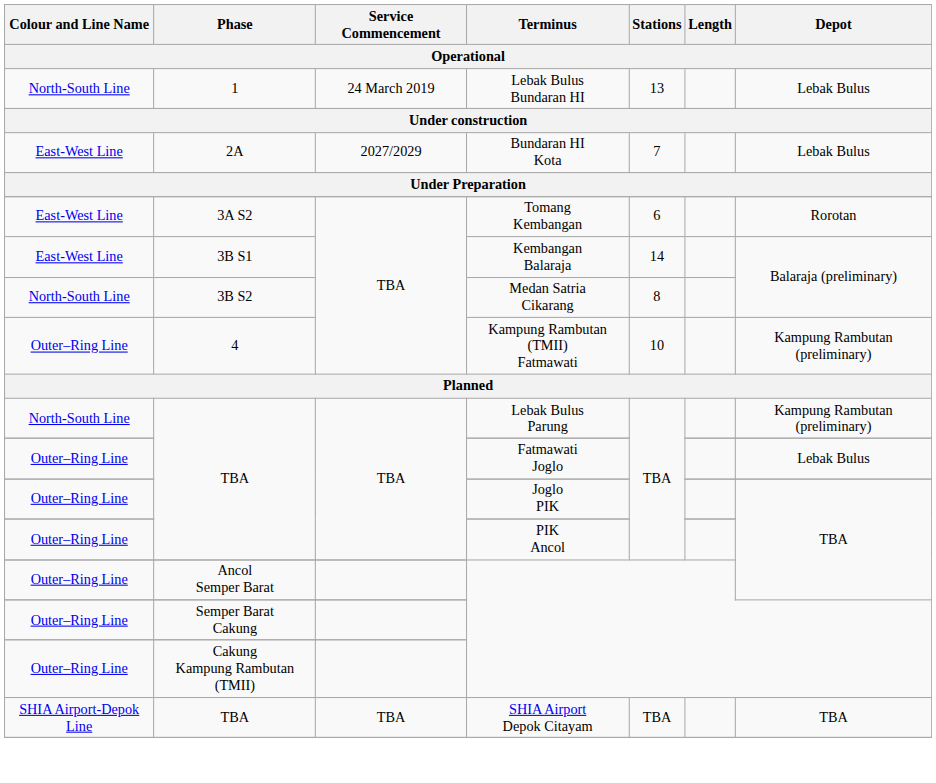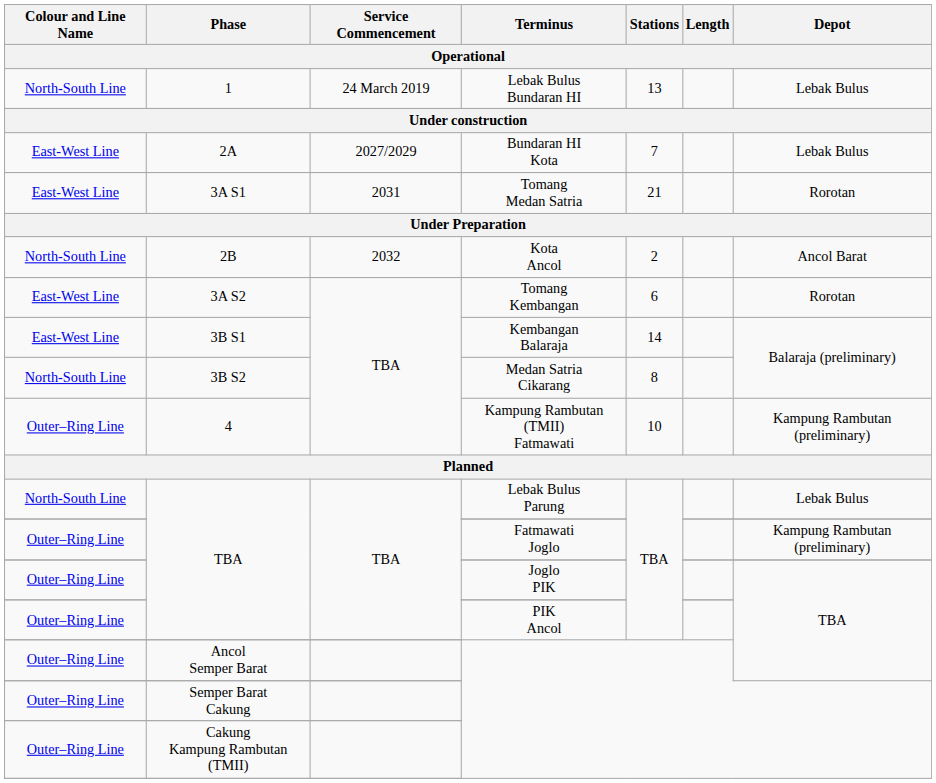+ row: (228, 192)
+ row: (228, 256)
(833, 418) Kampung Rambutan (preliminary) -> (832, 498) Lebak Bulus
(833, 458) Lebak Bulus -> (832, 539) Kampung Rambutan (preliminary)
- row: (235, 717)
